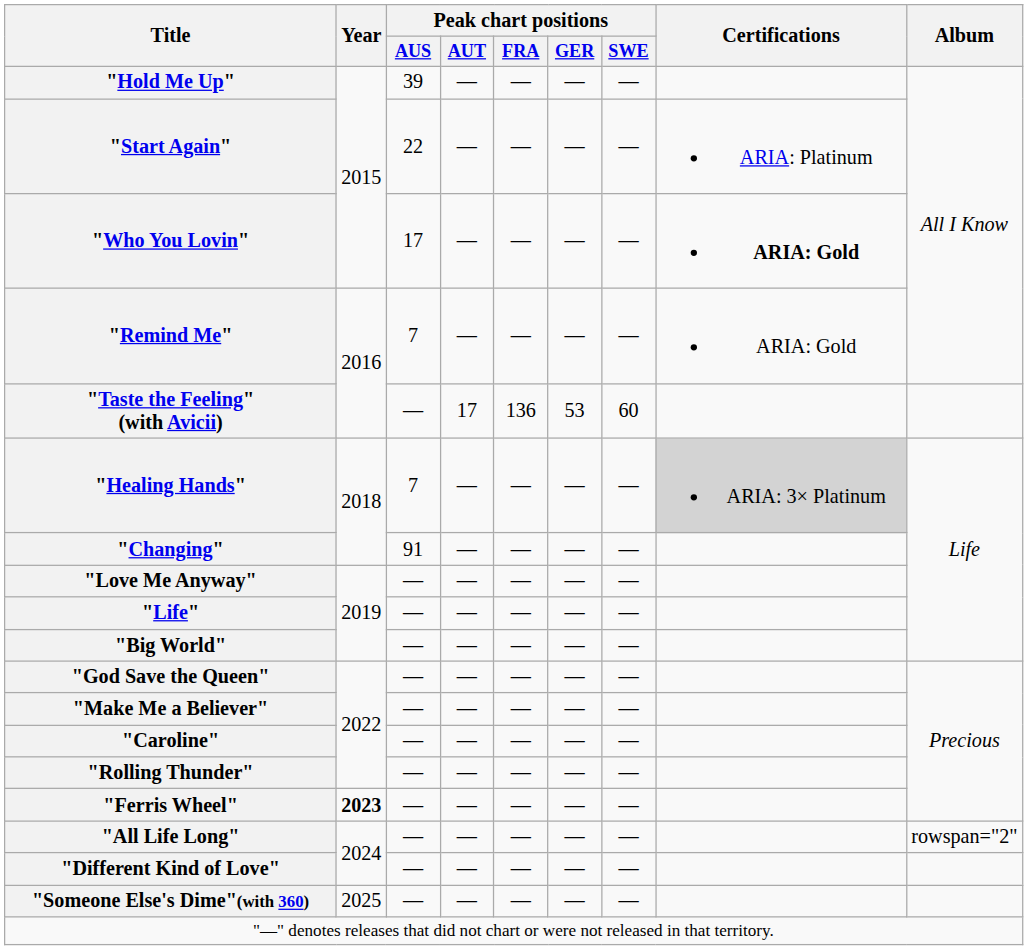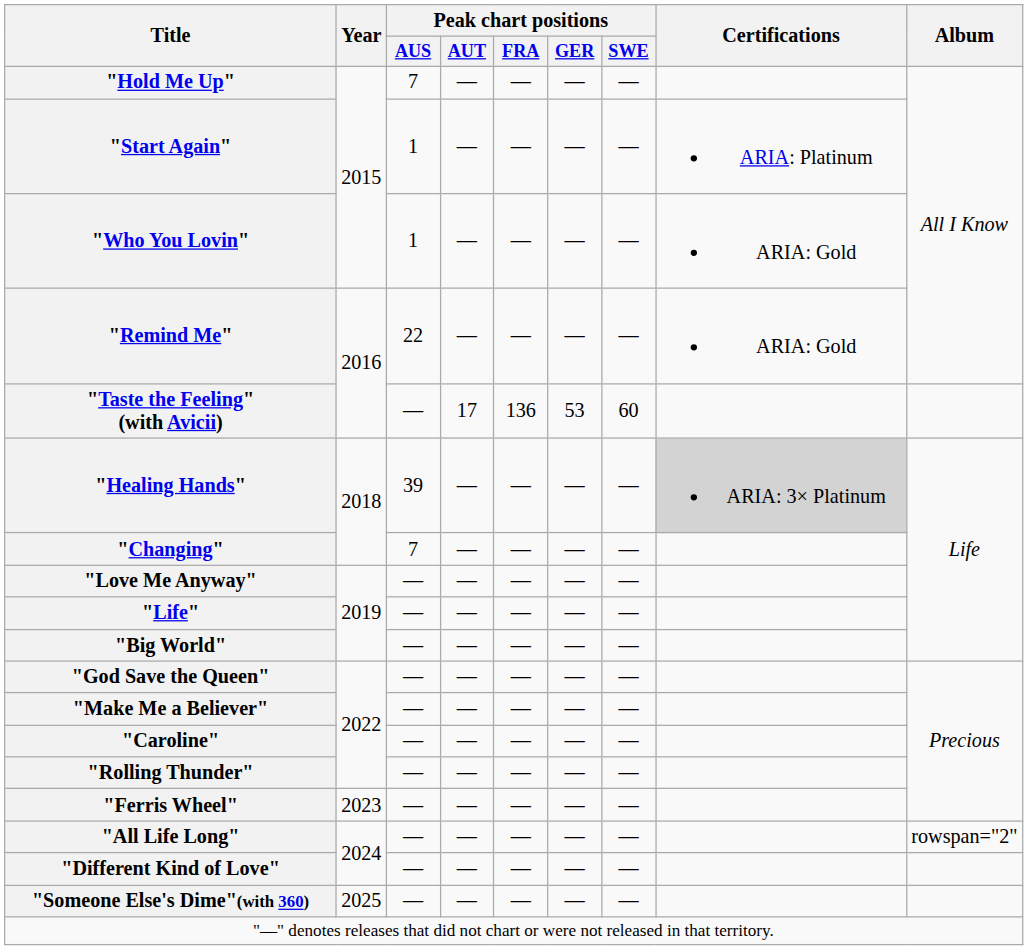(413, 82) 39 -> (413, 82) 7
(413, 145) 22 -> (413, 145) 1
(413, 240) 17 -> (413, 240) 1
(781, 252) bold -> (781, 252) normal
(413, 335) 7 -> (413, 335) 22
(413, 485) 7 -> (413, 485) 39
(413, 548) 91 -> (413, 548) 7
(361, 804) bold -> (361, 804) normal
